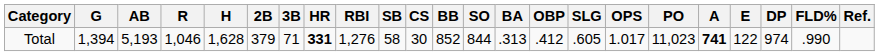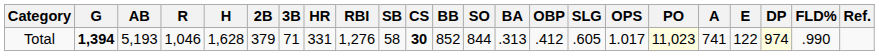(96, 39) normal -> (96, 39) bold
(320, 39) bold -> (320, 39) normal
(419, 39) normal -> (419, 39) bold
(674, 39) no background -> (674, 39) lightyellow background
(714, 39) bold -> (714, 39) normal
(776, 39) no background -> (776, 39) lightyellow background
